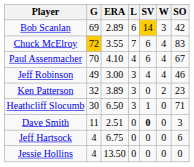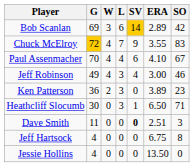columns swapped: (164, 12) <-> (115, 12)
(148, 43) 6 -> (135, 43) 9
(94, 91) 32 -> (94, 91) 36
(180, 138) 6 -> (180, 138) 8
